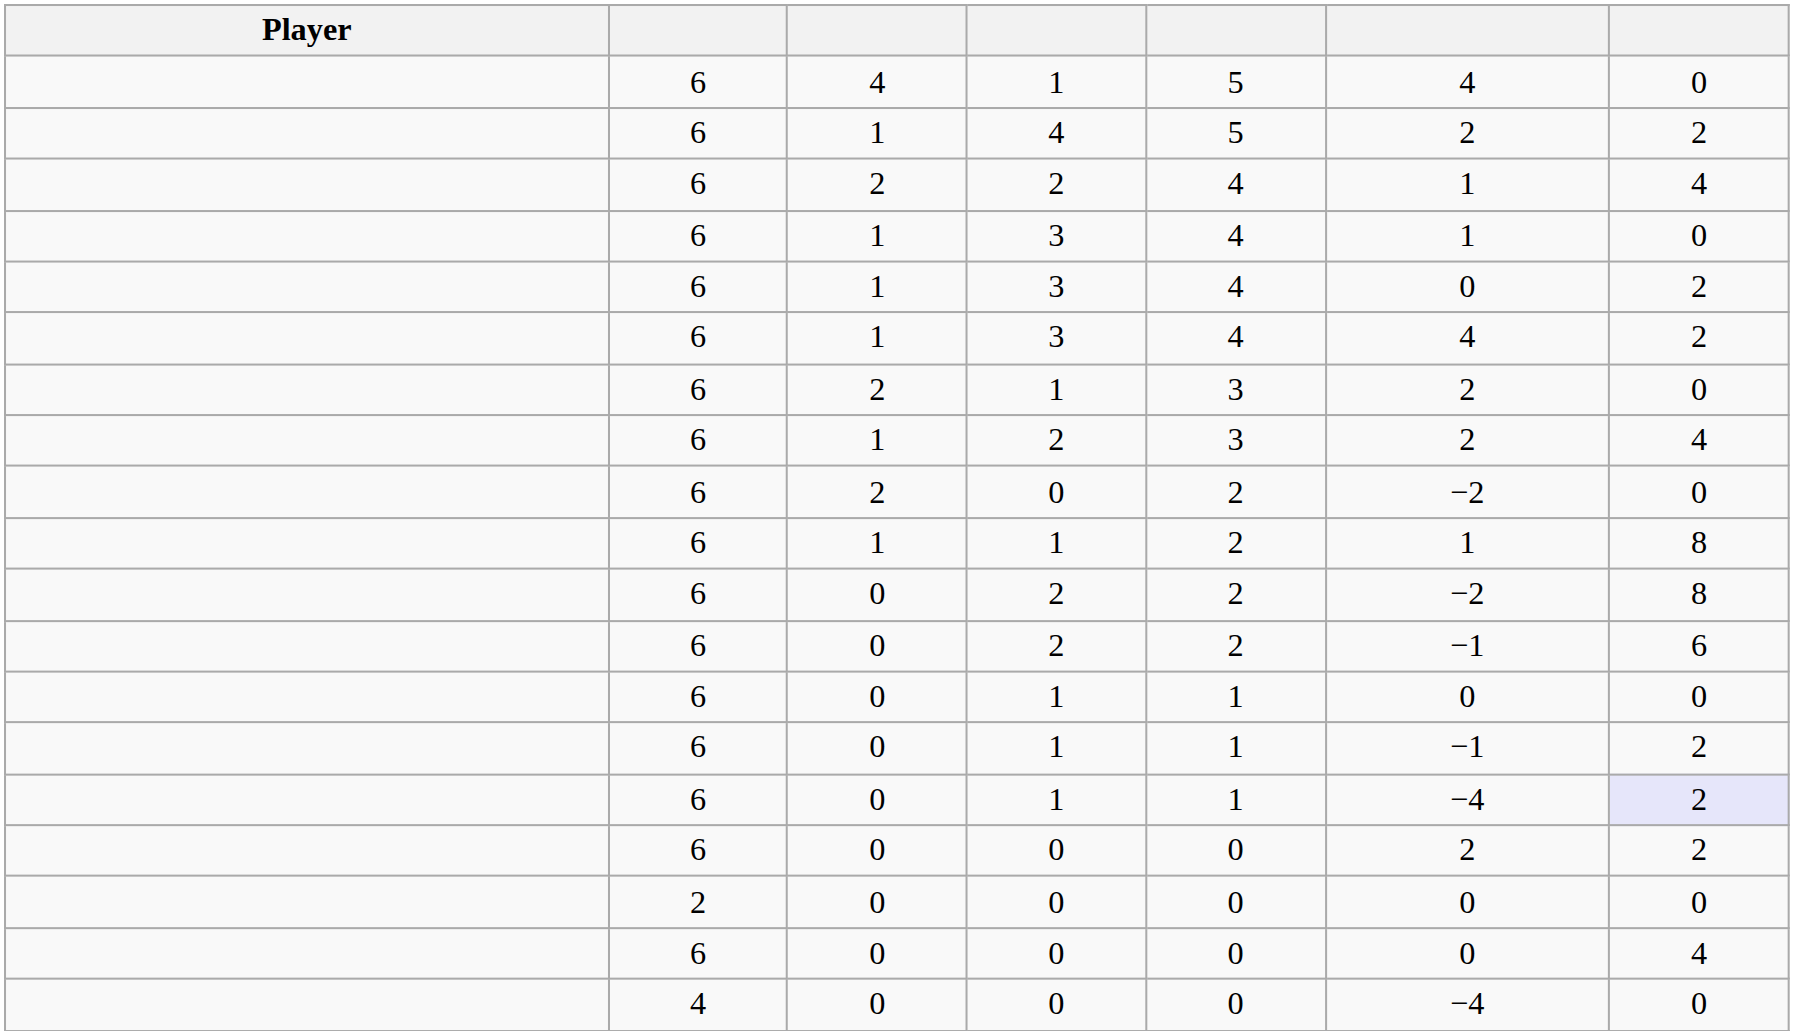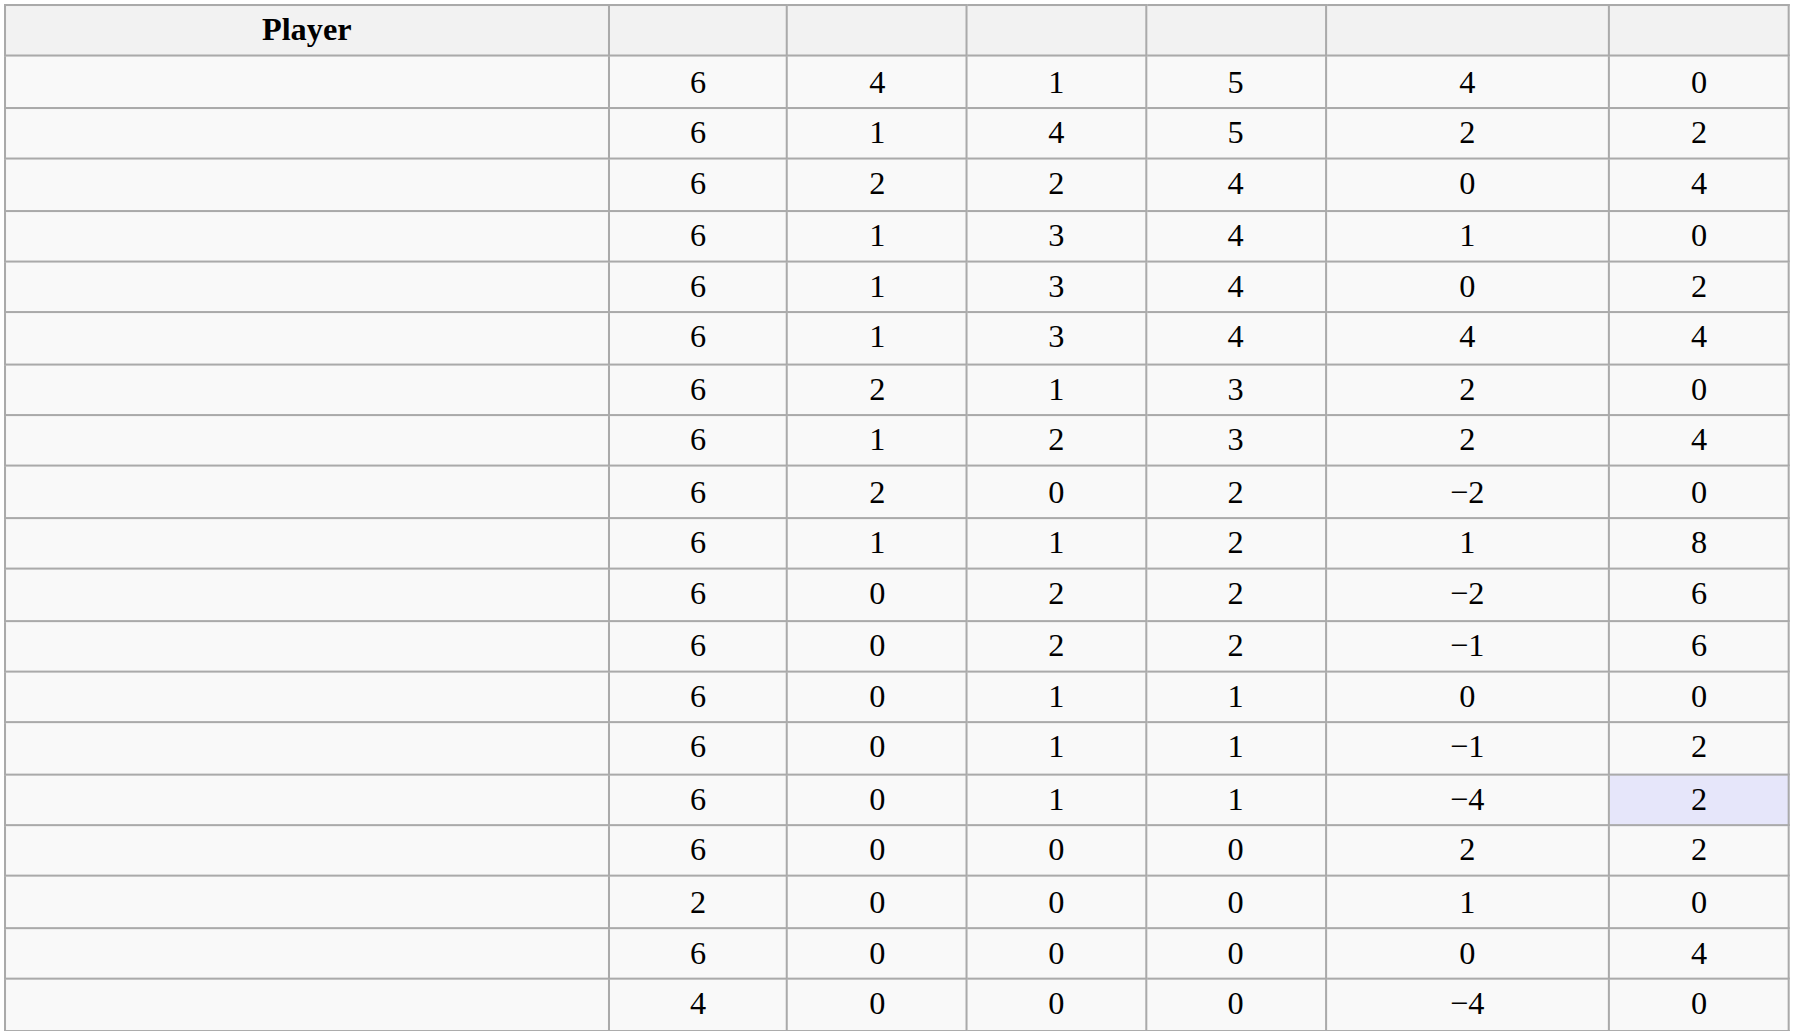(1467, 183) 1 -> (1467, 183) 0
(1699, 337) 2 -> (1699, 337) 4
(1699, 593) 8 -> (1699, 593) 6
(1467, 901) 0 -> (1467, 901) 1
